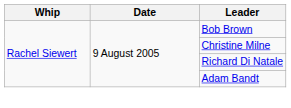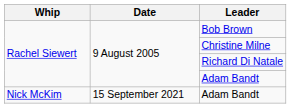+ row: (34, 95)
